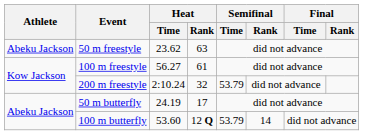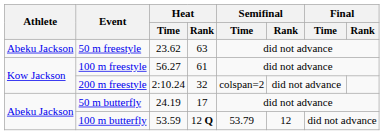(231, 85) 53.79 -> (242, 85) colspan=2
(168, 121) 53.60 -> (168, 121) 53.59
(265, 121) 14 -> (286, 121) 12
